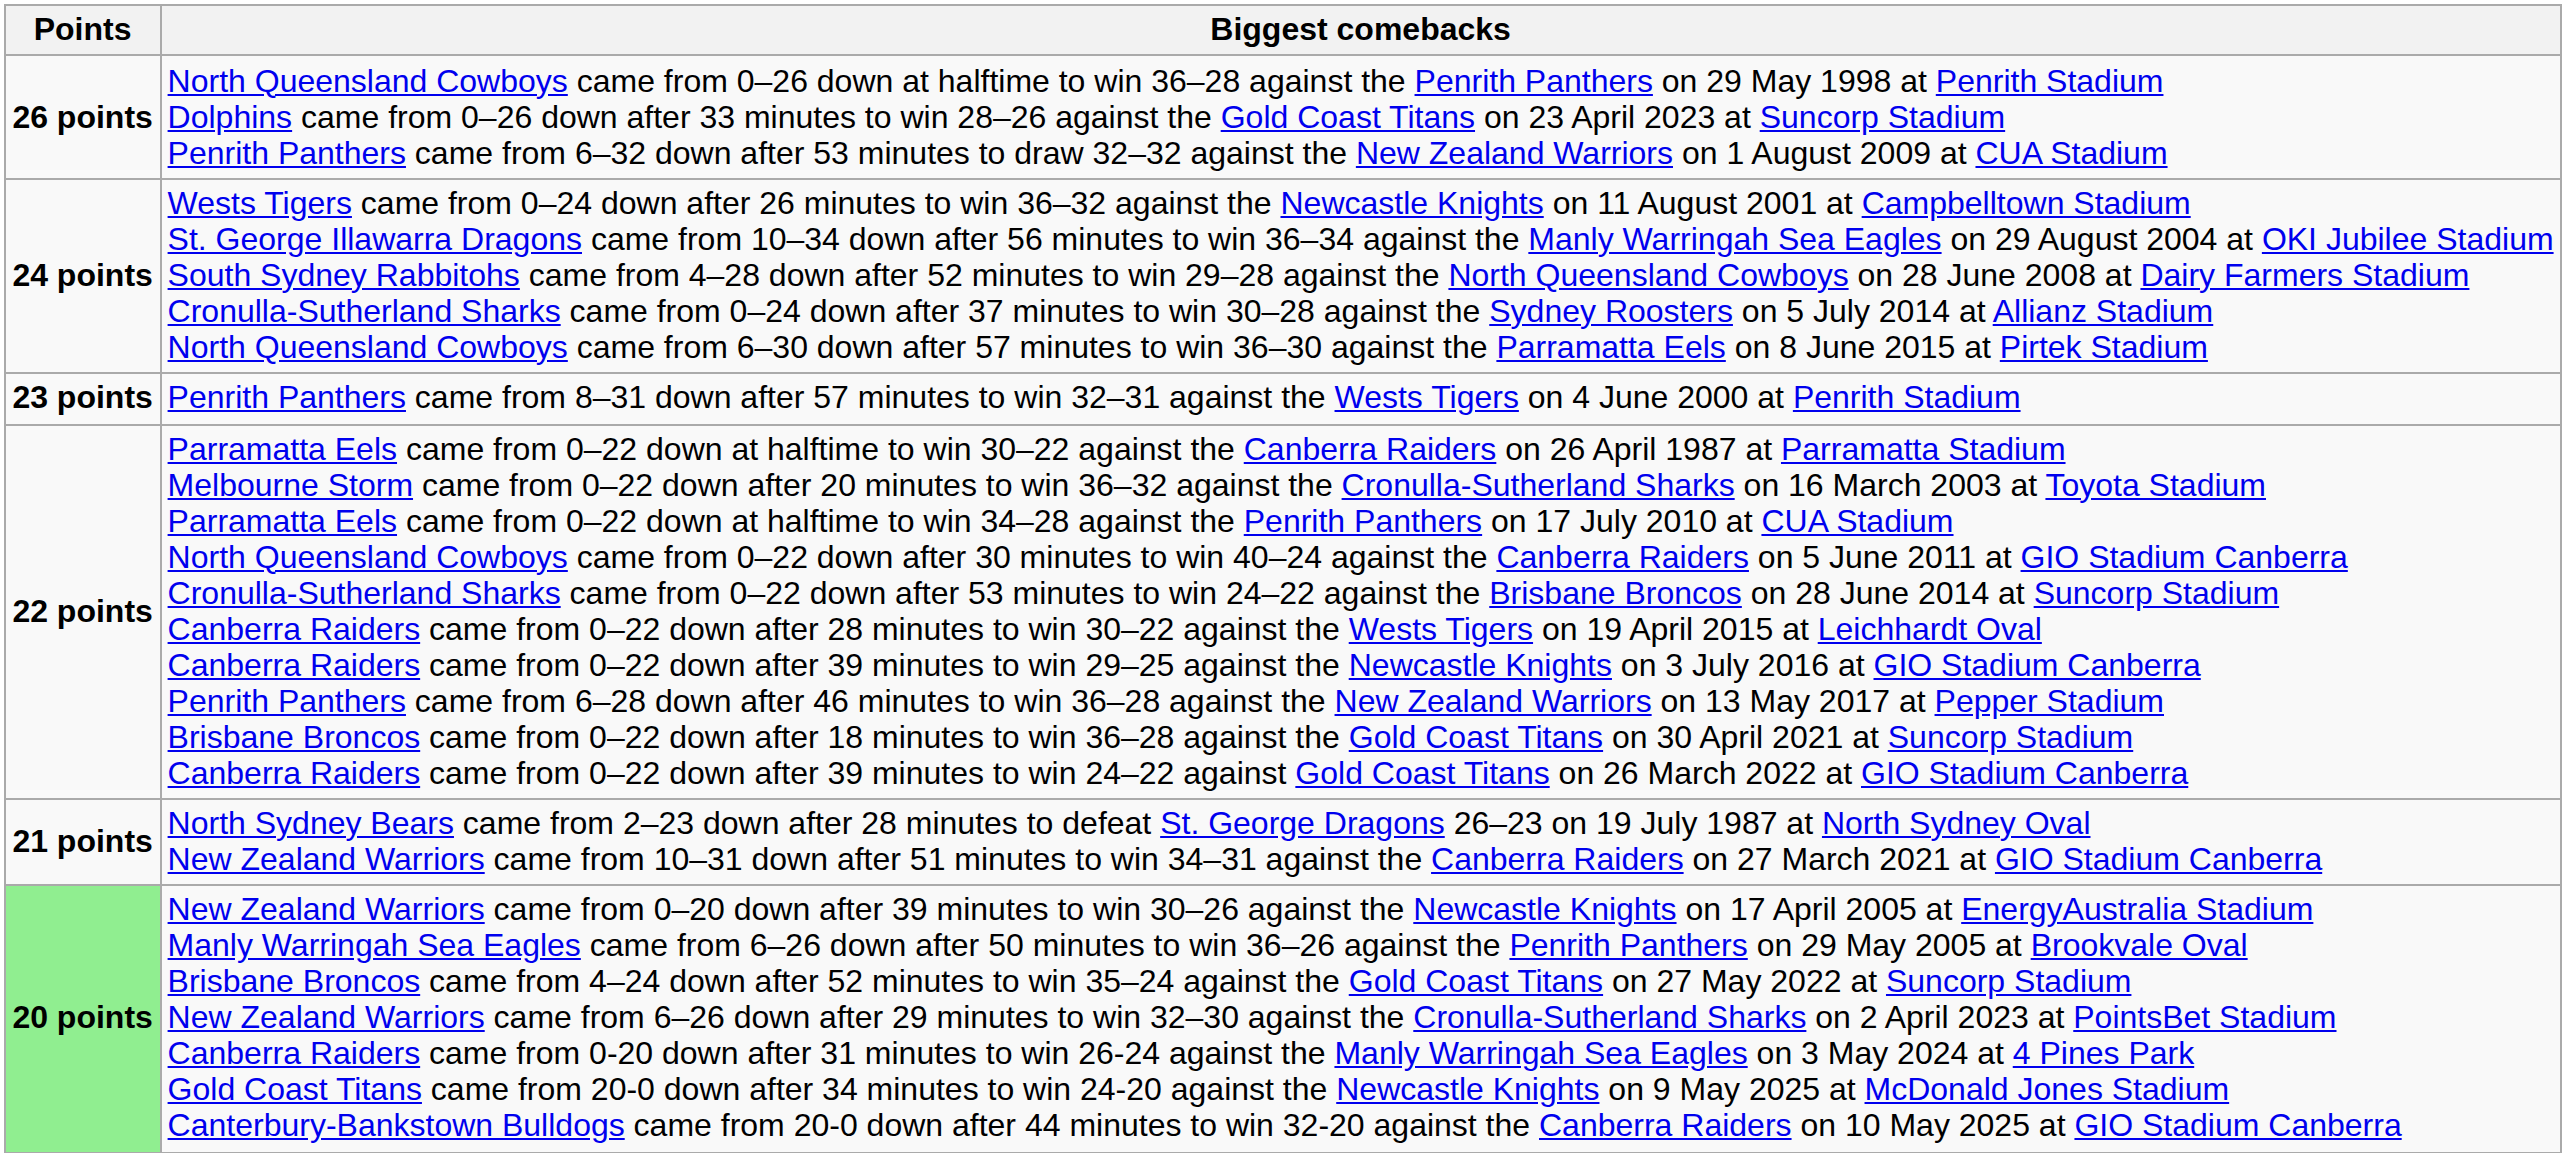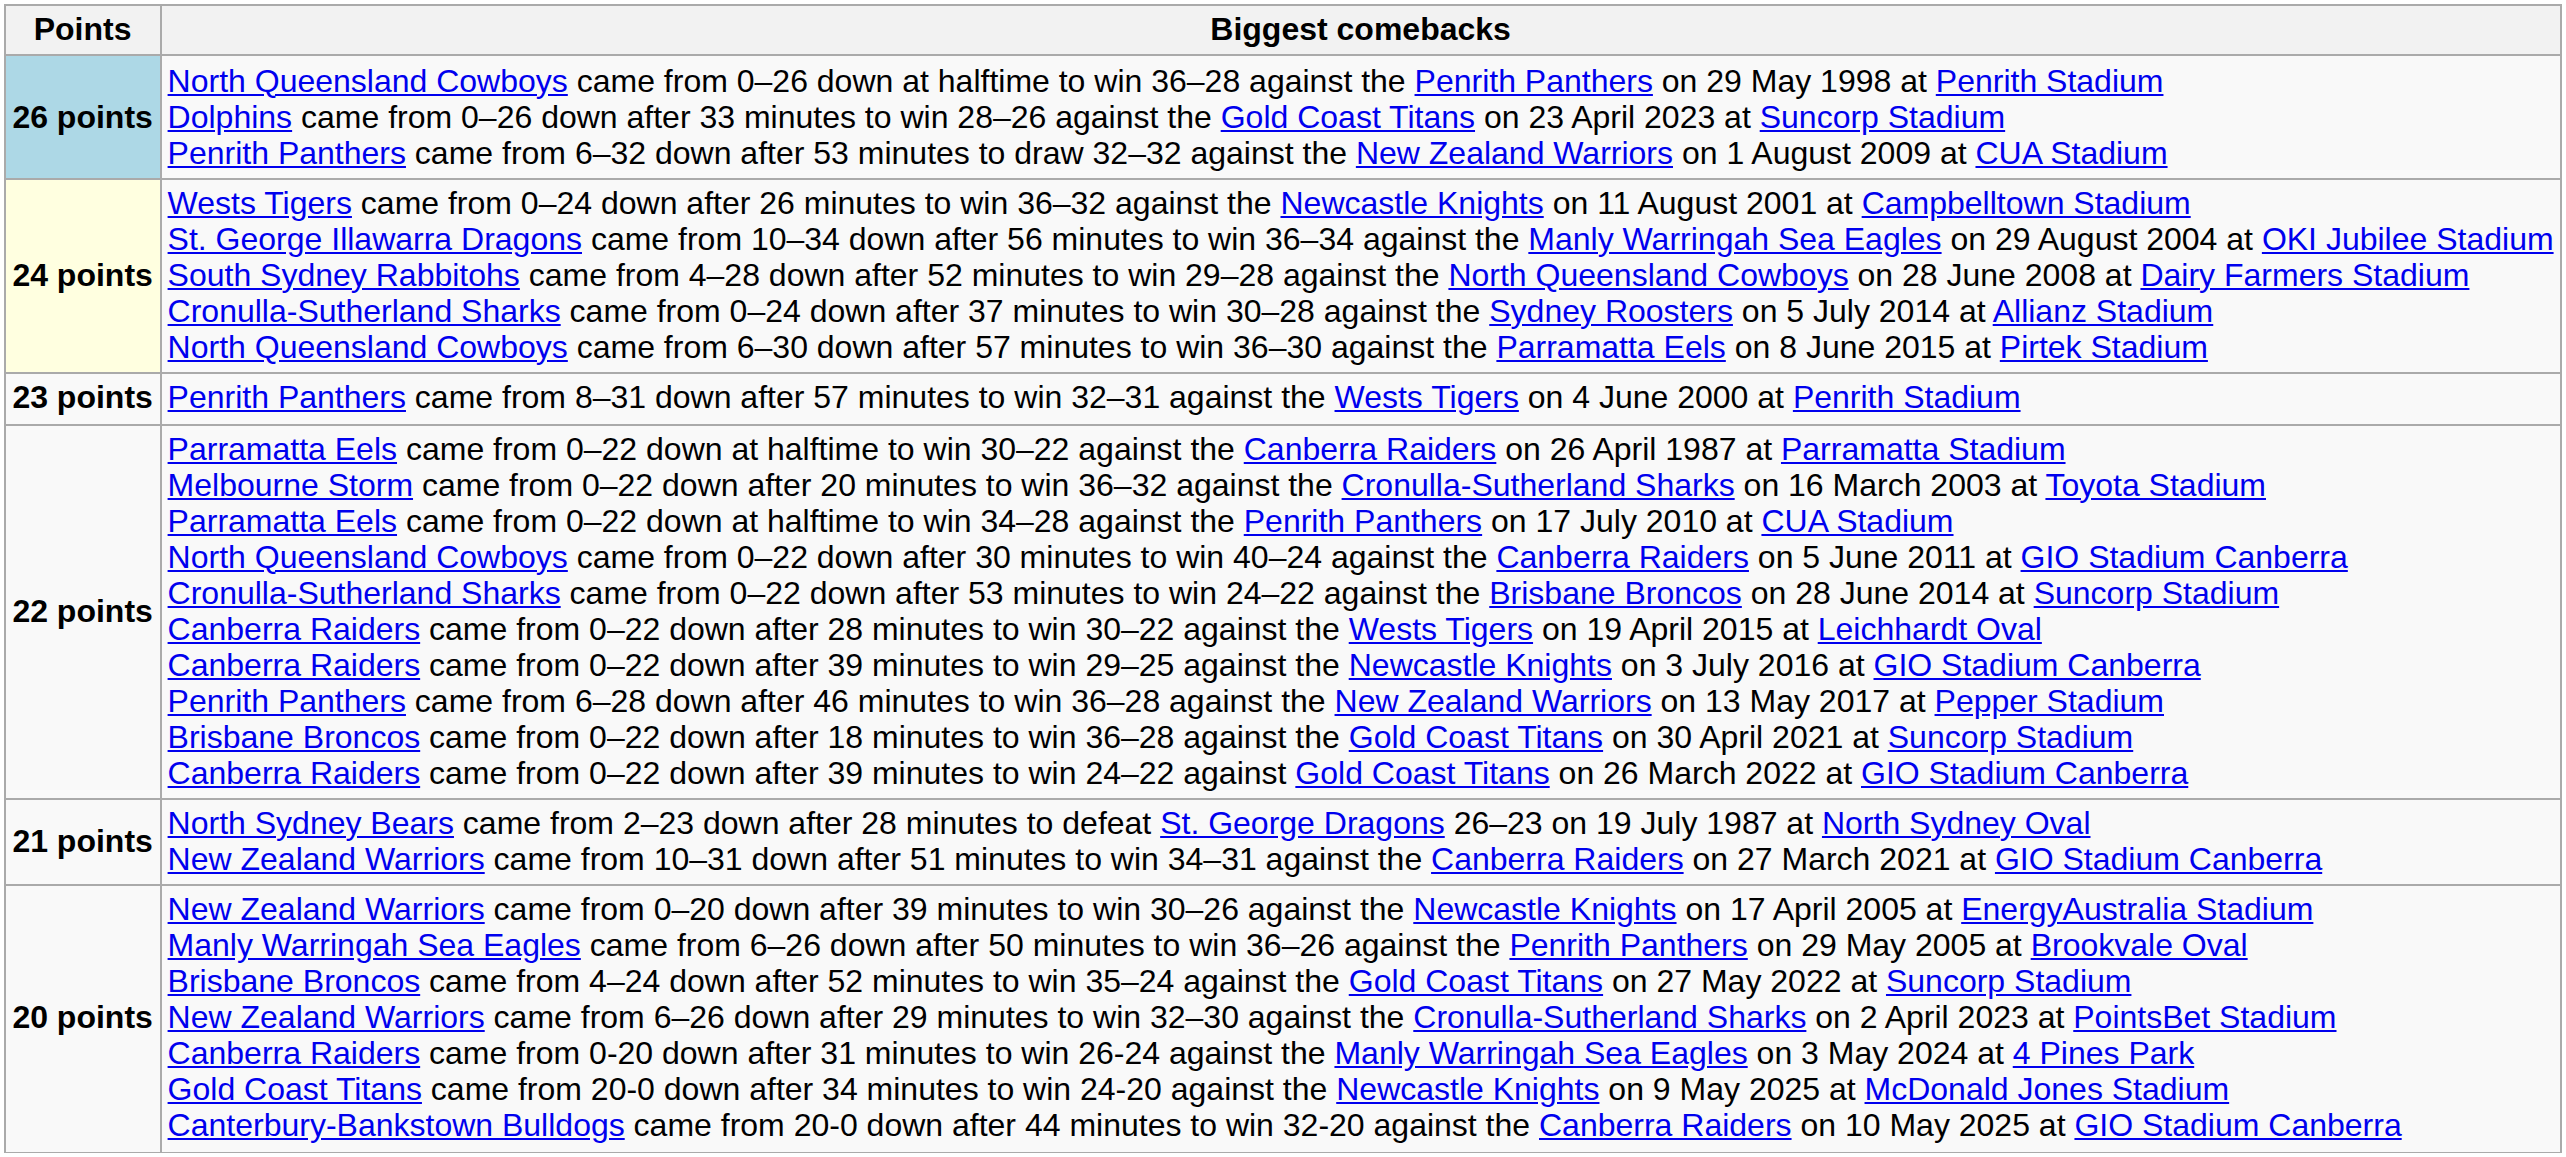(83, 116) no background -> (83, 116) lightblue background
(83, 275) no background -> (83, 275) lightyellow background
(83, 1018) lightgreen background -> (83, 1018) no background
